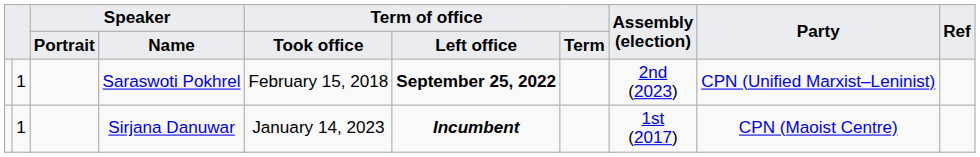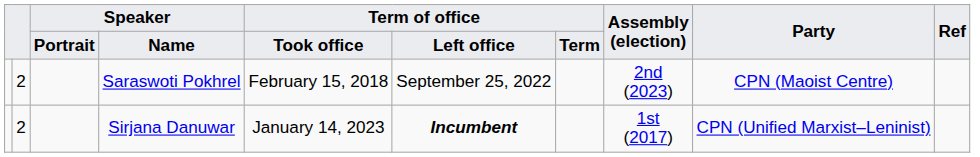(21, 82) 1 -> (21, 82) 2
(476, 82) bold -> (474, 82) normal
(818, 82) CPN (Unified Marxist–Leninist) -> (814, 82) CPN (Maoist Centre)
(21, 128) 1 -> (21, 128) 2
(818, 128) CPN (Maoist Centre) -> (814, 128) CPN (Unified Marxist–Leninist)
